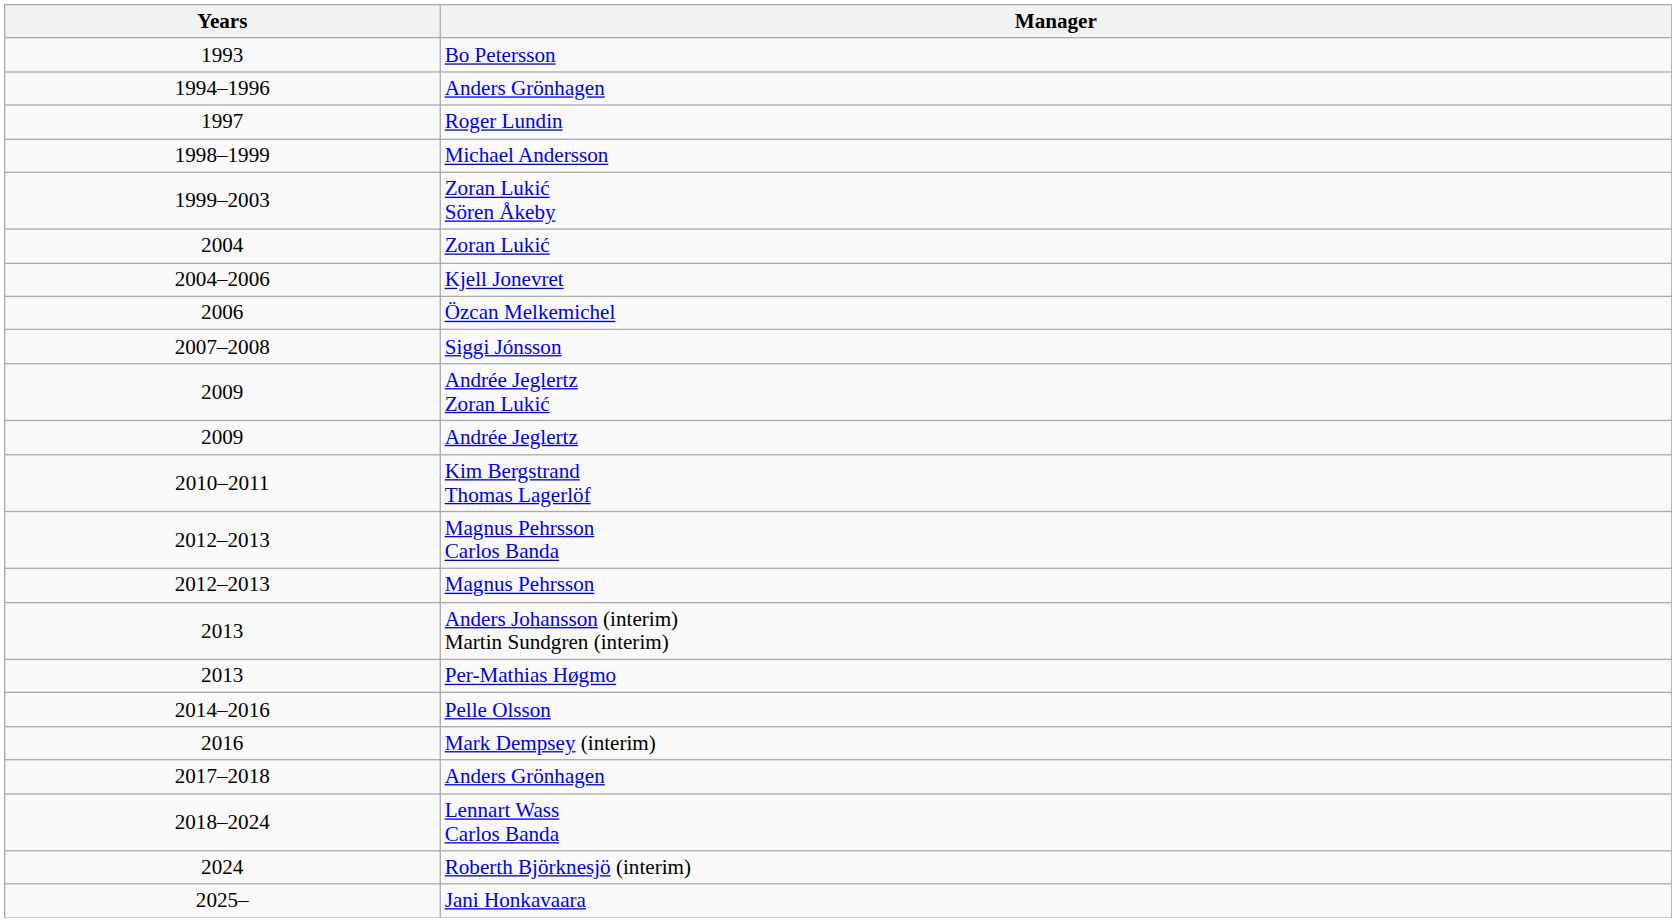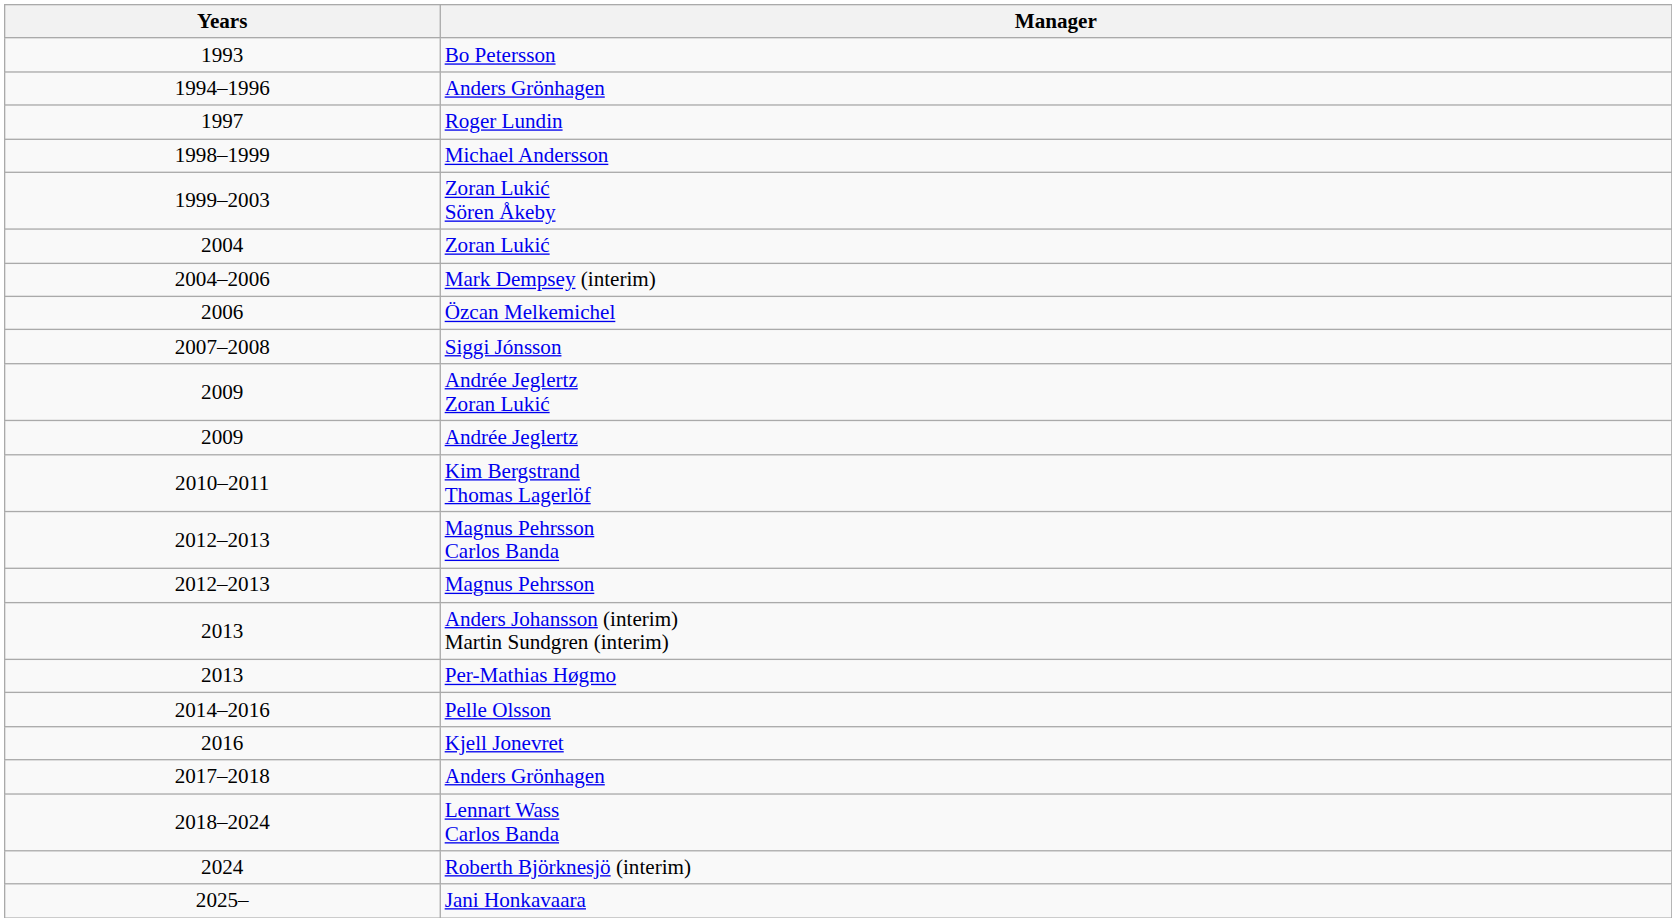(504, 279) Kjell Jonevret -> (550, 279) Mark Dempsey (interim)
(550, 742) Mark Dempsey (interim) -> (504, 742) Kjell Jonevret
